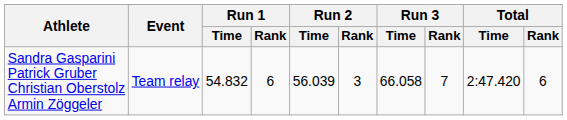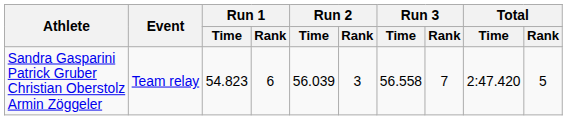(227, 81) 54.832 -> (227, 81) 54.823
(401, 81) 66.058 -> (401, 81) 56.558
(543, 81) 6 -> (543, 81) 5
